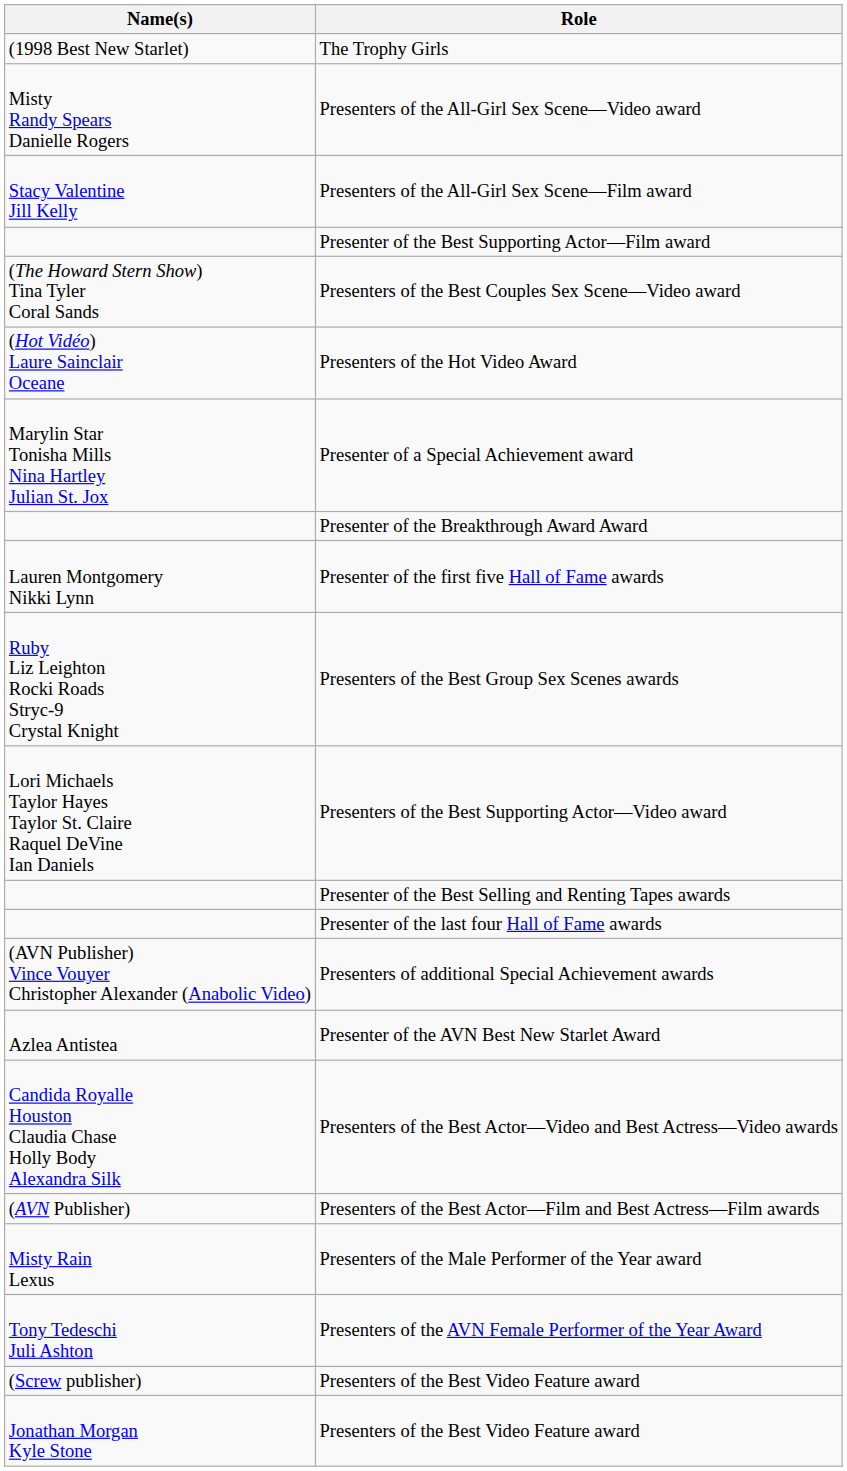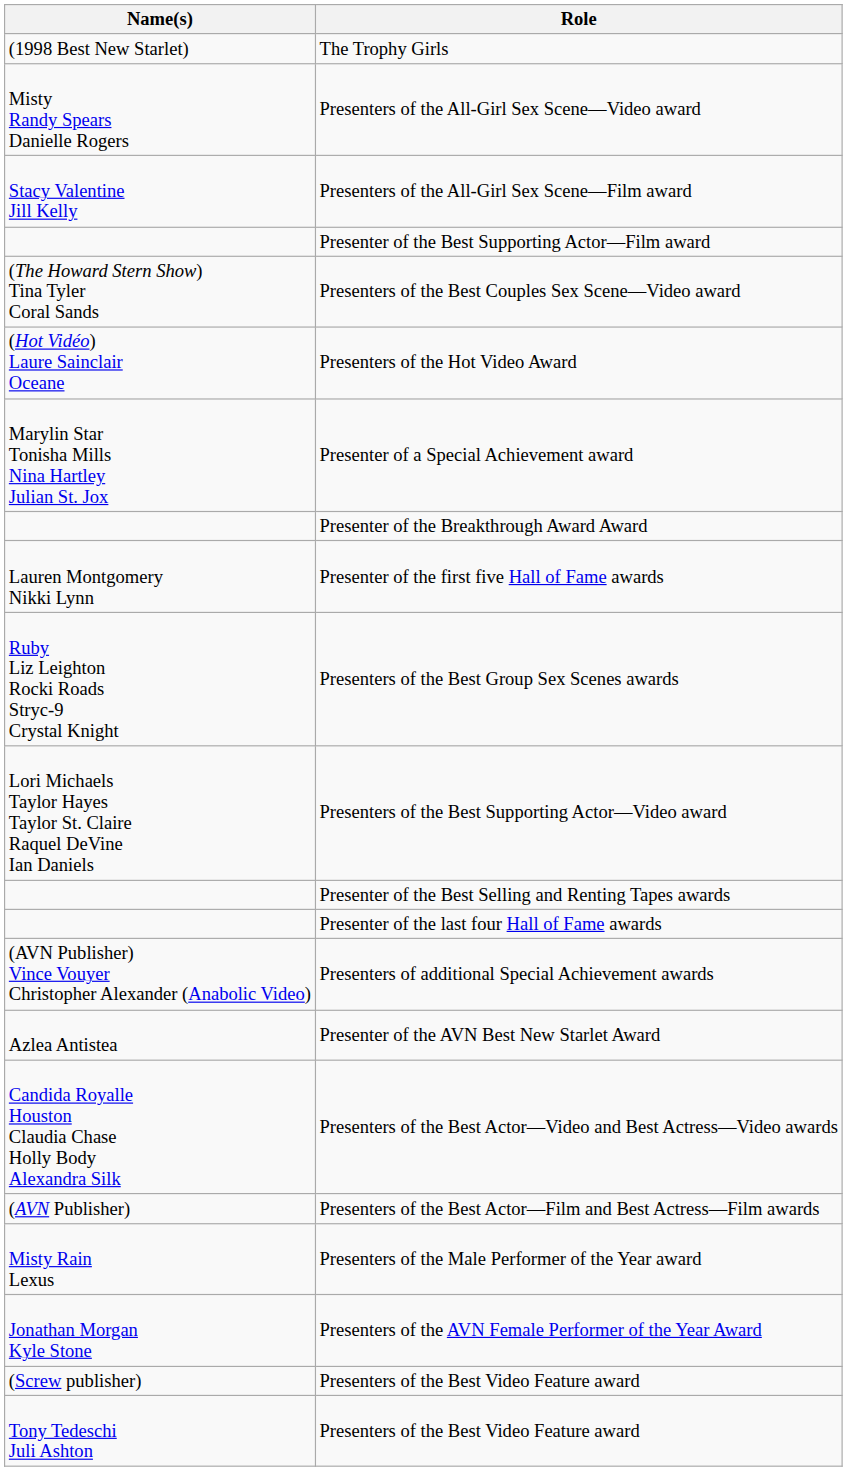(63, 1340) Tony Tedeschi Juli Ashton -> (73, 1340) Jonathan Morgan Kyle Stone
(73, 1441) Jonathan Morgan Kyle Stone -> (63, 1441) Tony Tedeschi Juli Ashton
